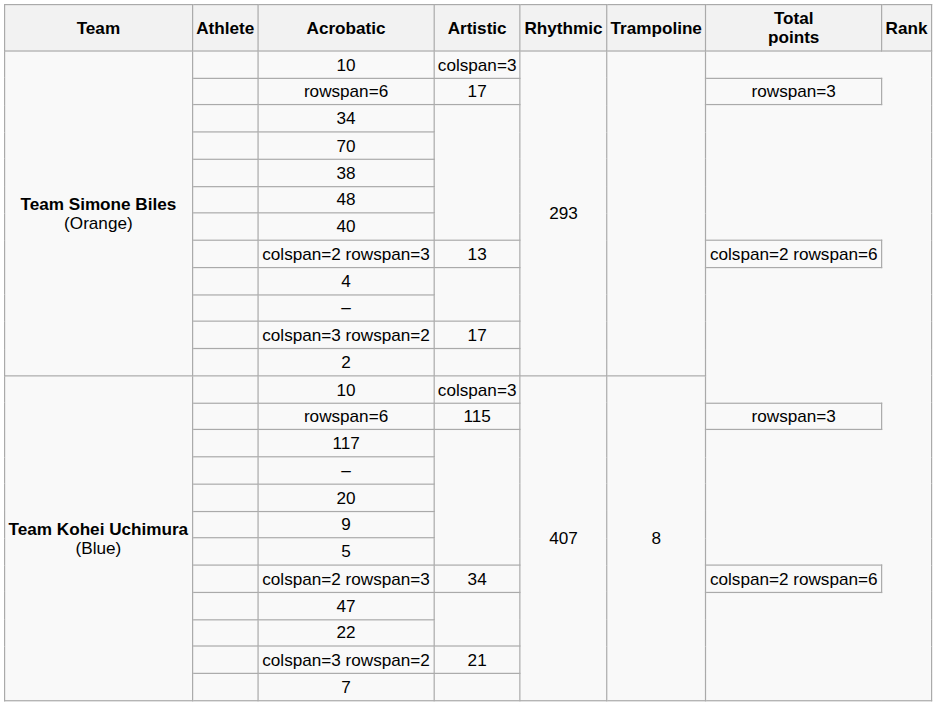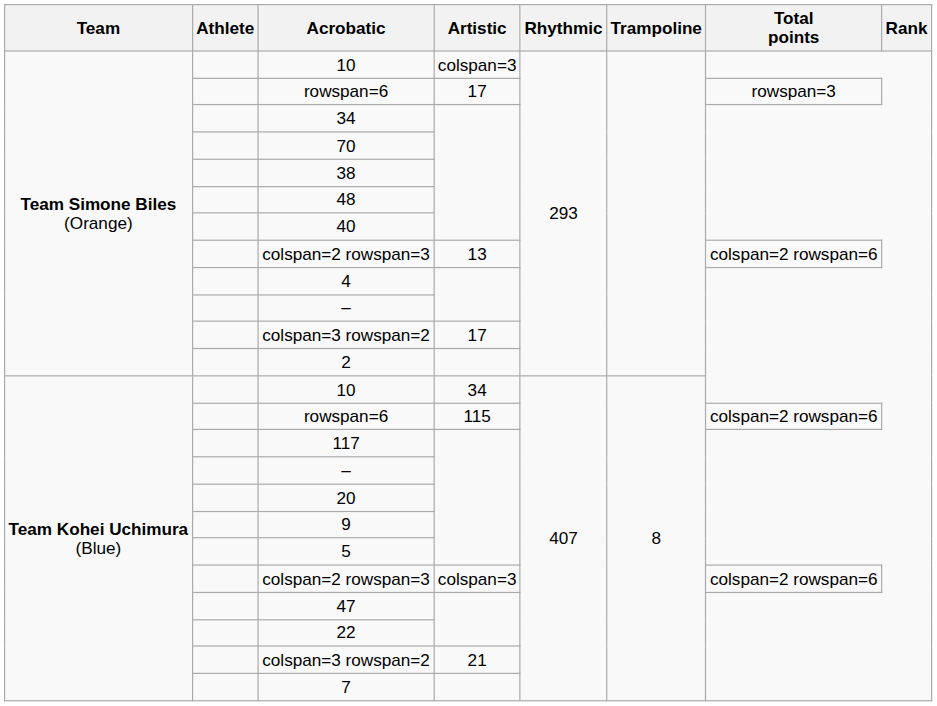(477, 390) colspan=3 -> (477, 390) 34
(794, 417) rowspan=3 -> (794, 417) colspan=2 rowspan=6
(477, 579) 34 -> (477, 579) colspan=3
